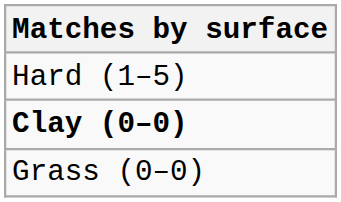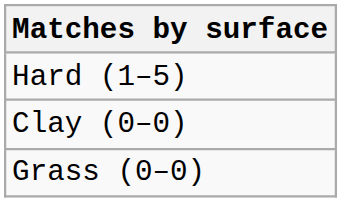(100, 124) bold -> (100, 124) normal
